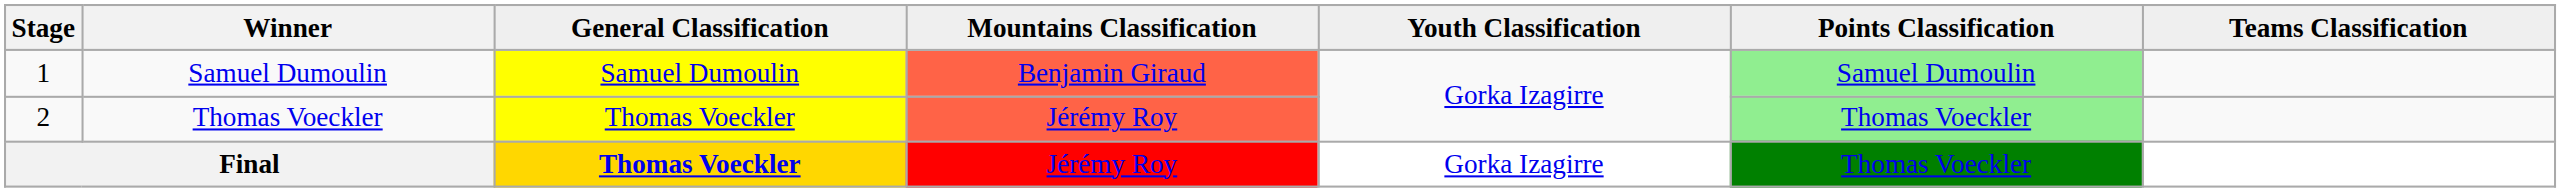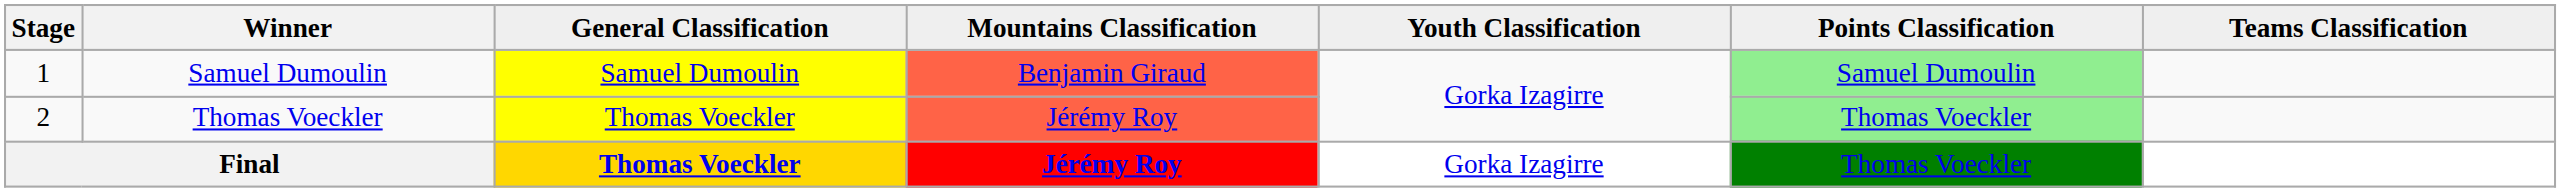(1112, 164) normal -> (1112, 164) bold
